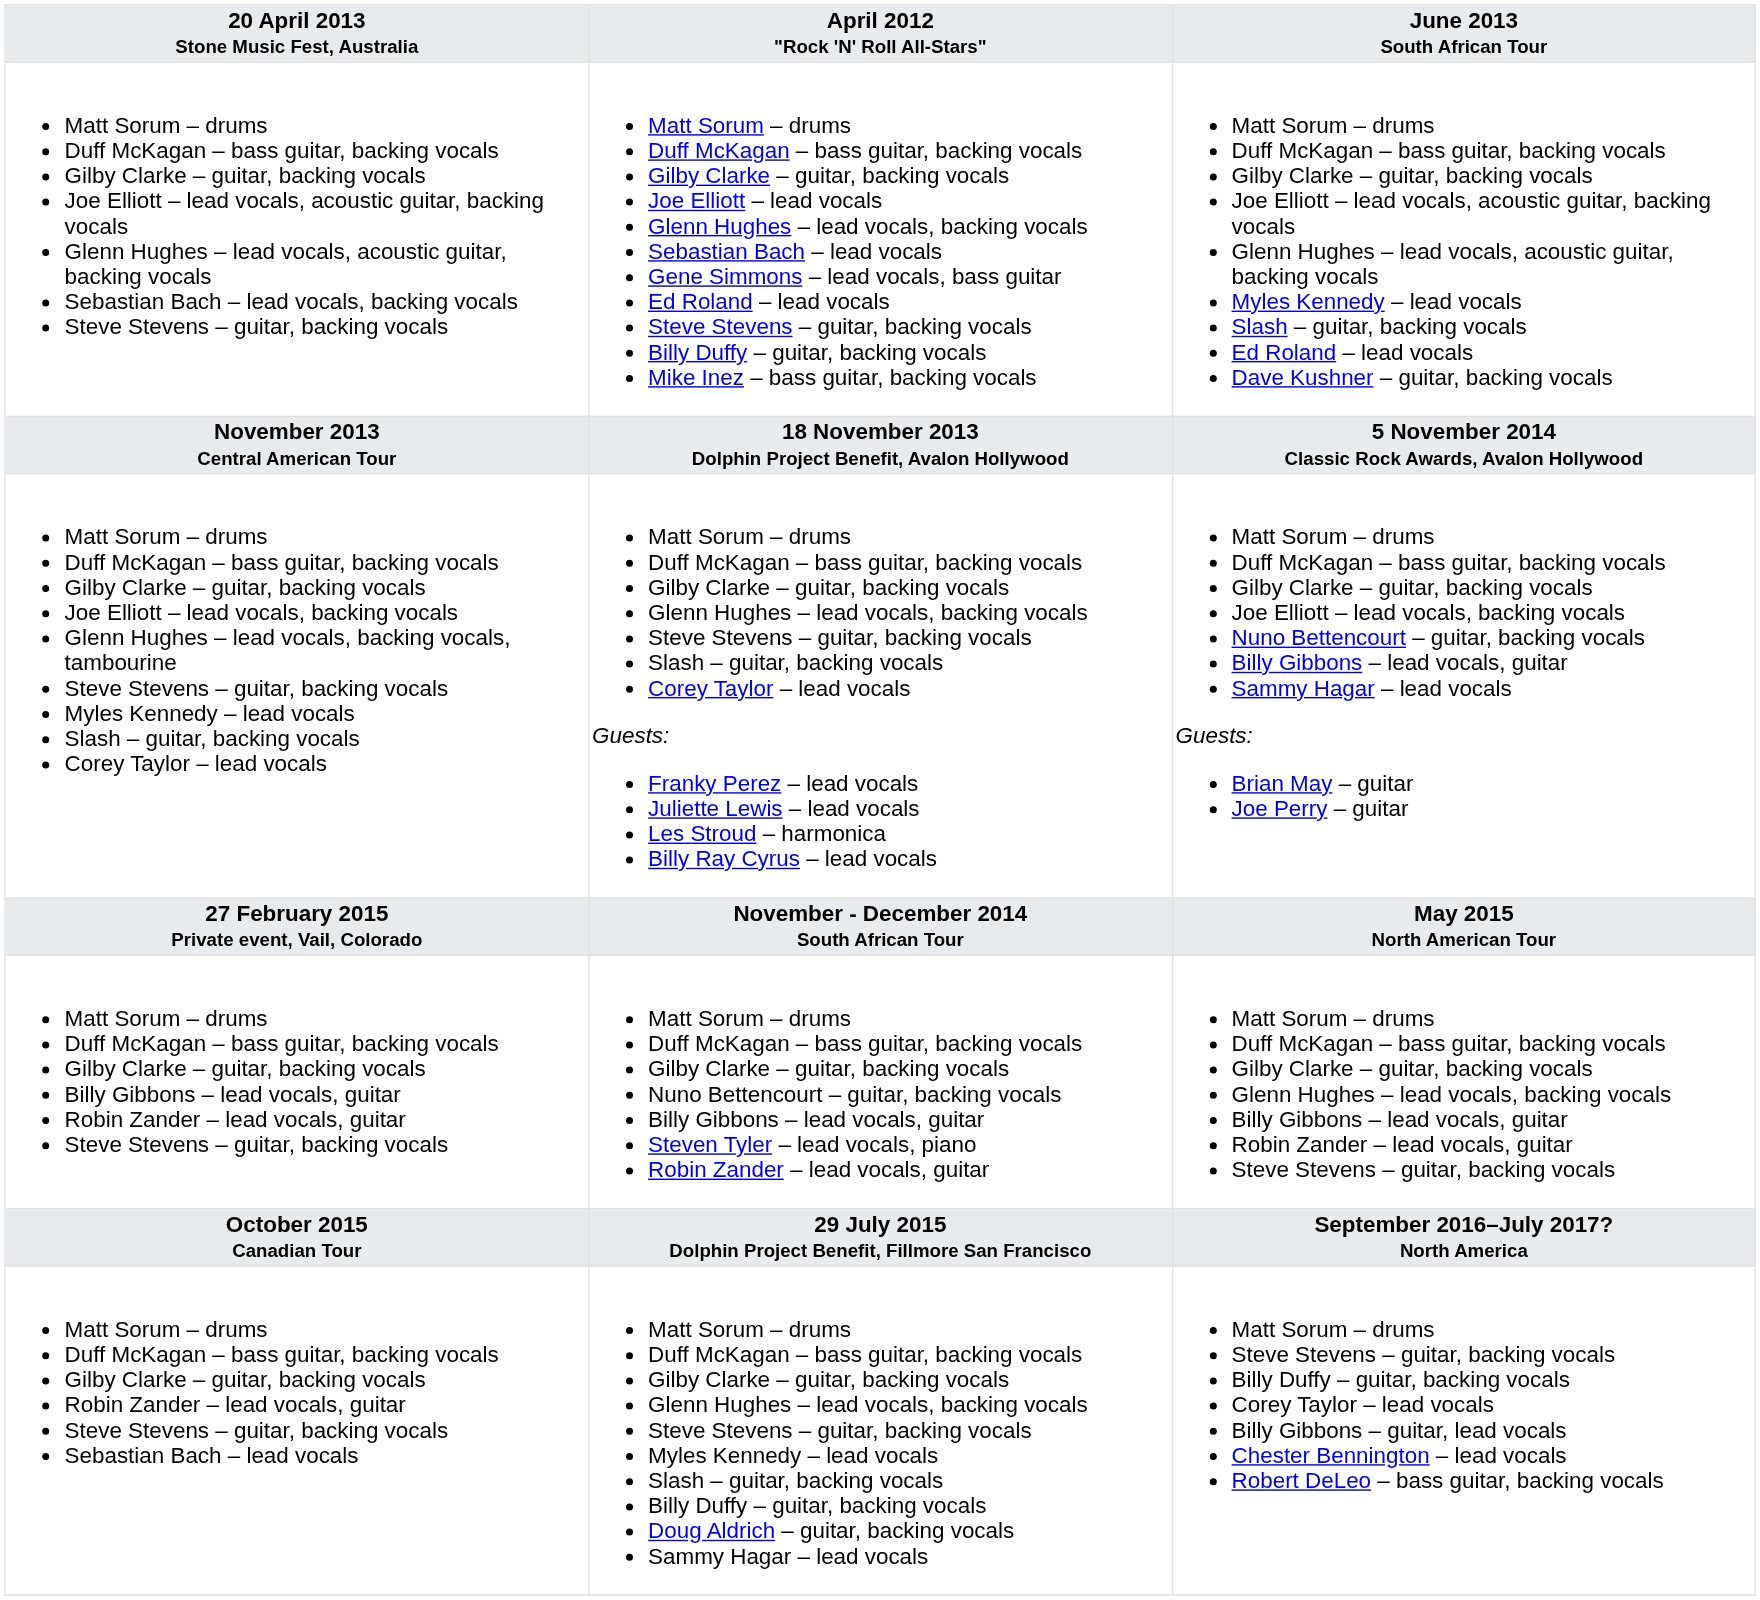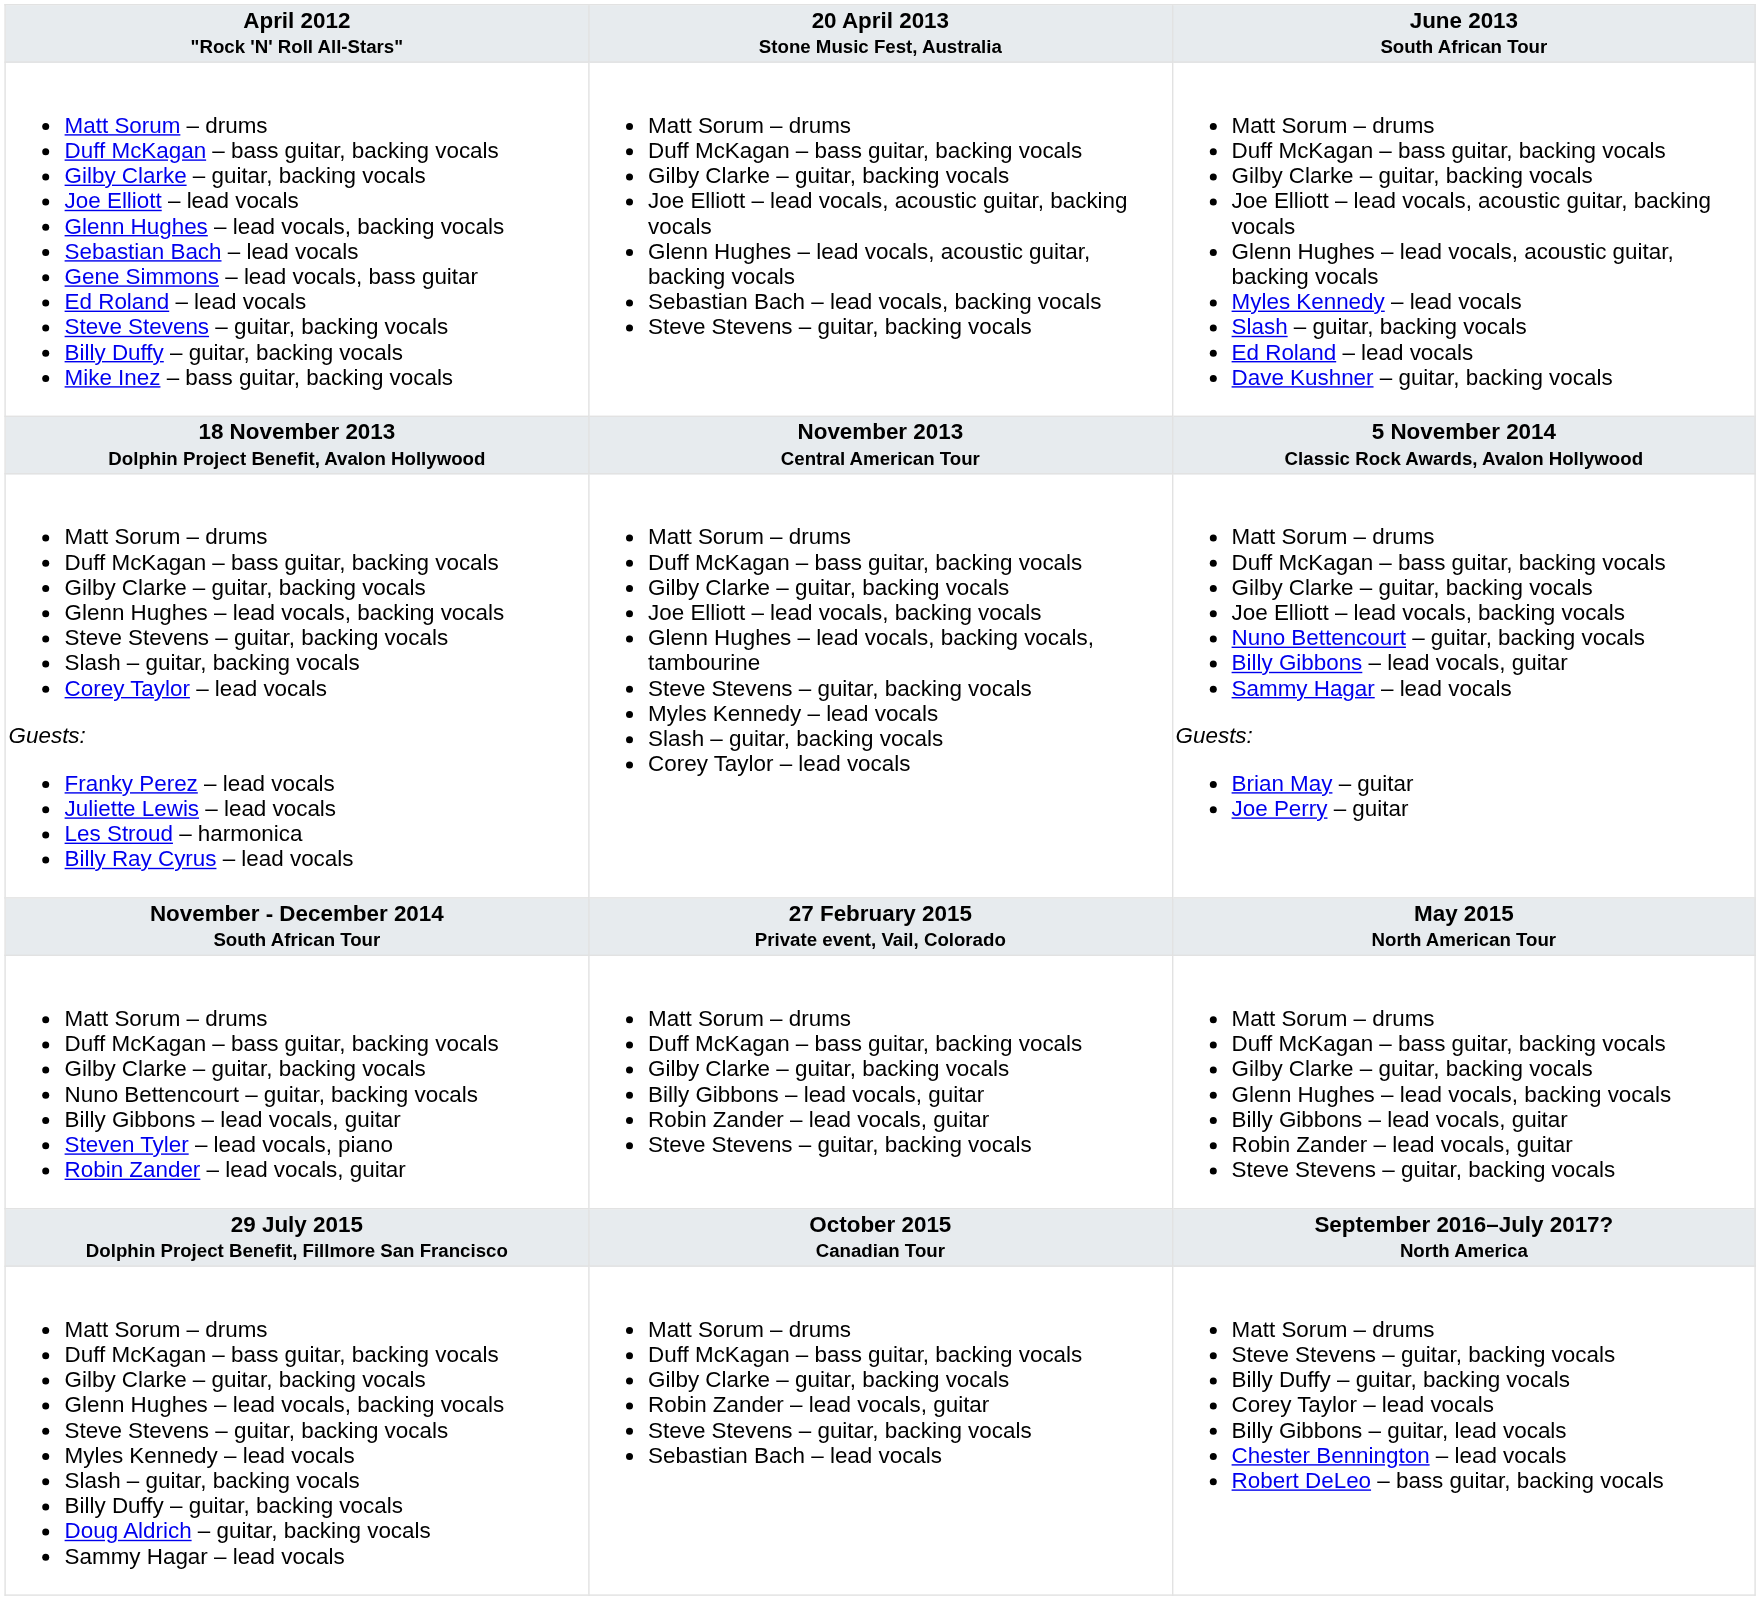columns swapped: (880, 33) <-> (297, 33)
